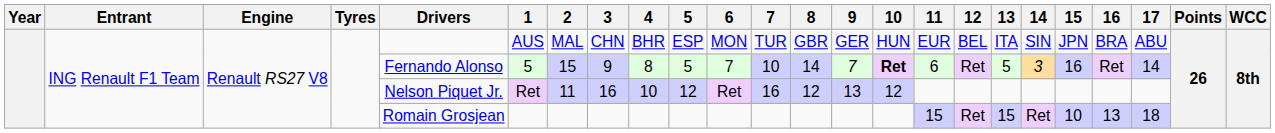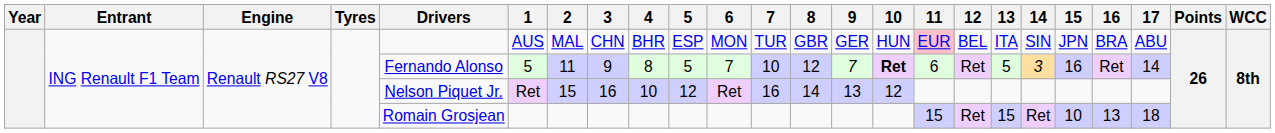(934, 42) no background -> (934, 42) pink background
(567, 67) 15 -> (567, 67) 11
(811, 67) 14 -> (811, 67) 12
(567, 91) 11 -> (567, 91) 15
(811, 91) 12 -> (811, 91) 14
